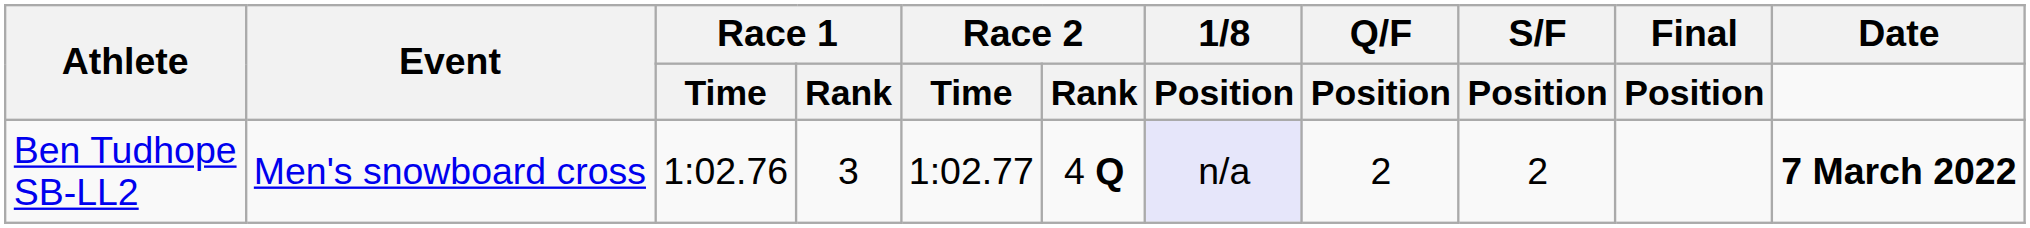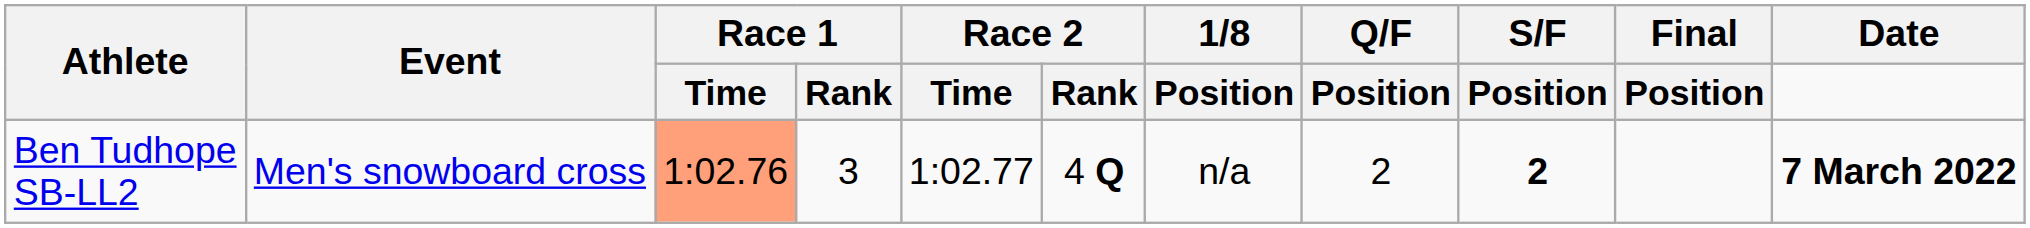(726, 170) no background -> (726, 170) lightsalmon background
(1224, 170) lavender background -> (1224, 170) no background
(1538, 170) normal -> (1538, 170) bold
